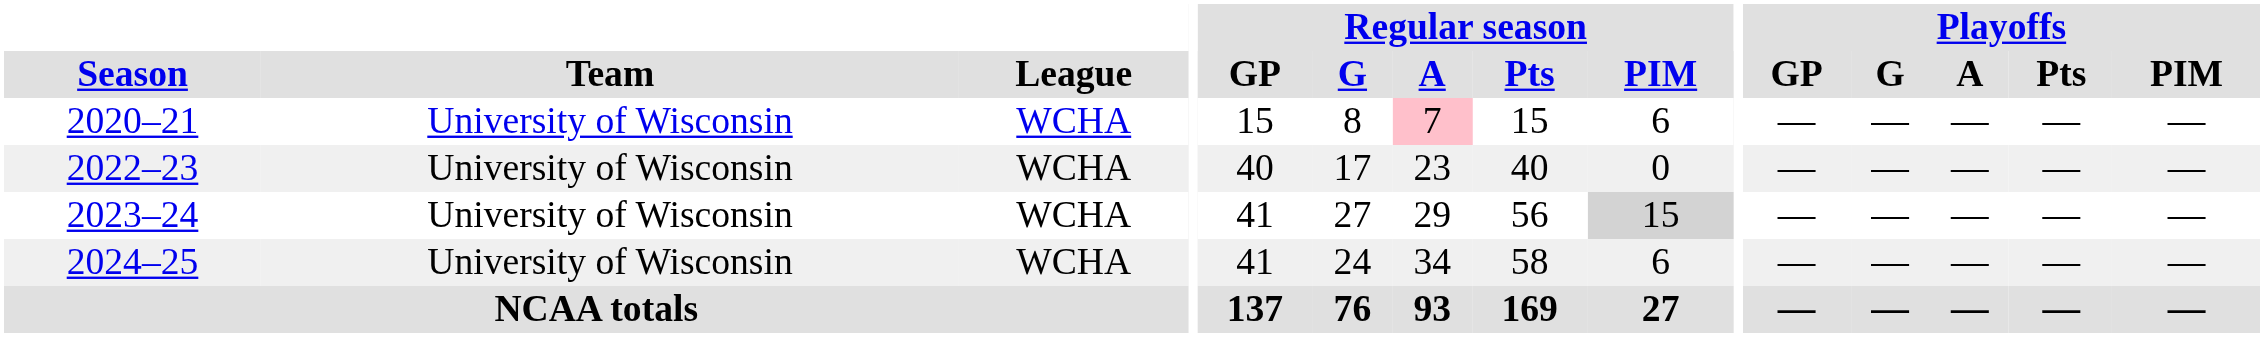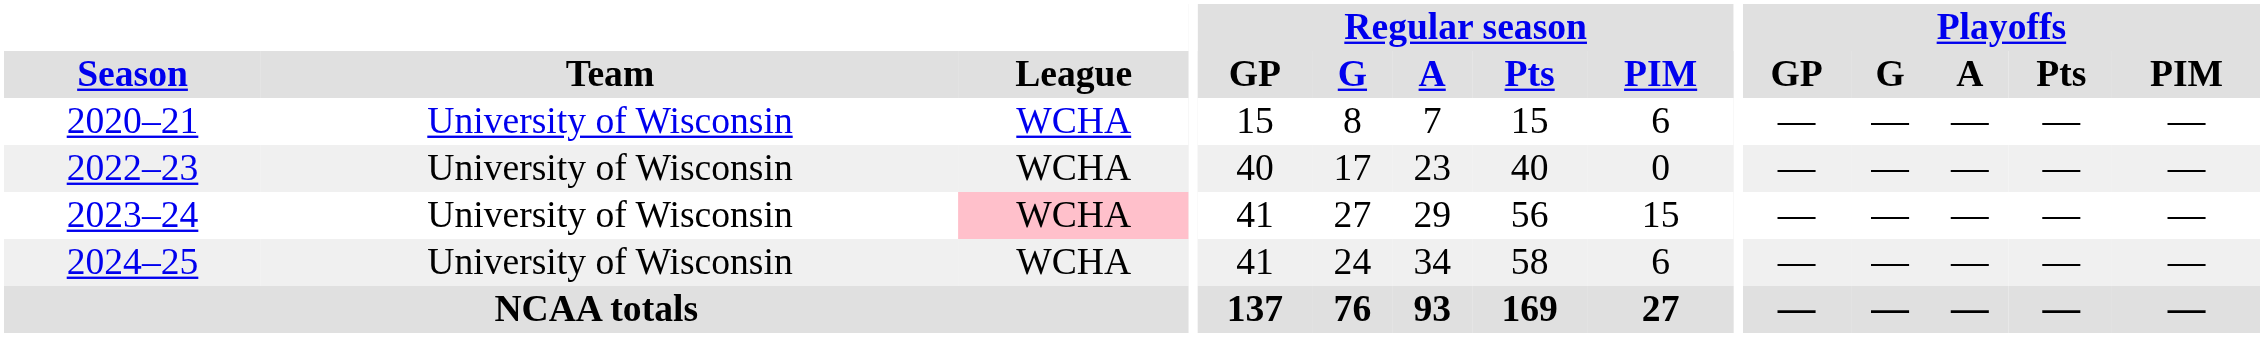(1432, 120) pink background -> (1432, 120) no background
(1074, 214) no background -> (1074, 214) pink background
(1661, 214) lightgrey background -> (1661, 214) no background
